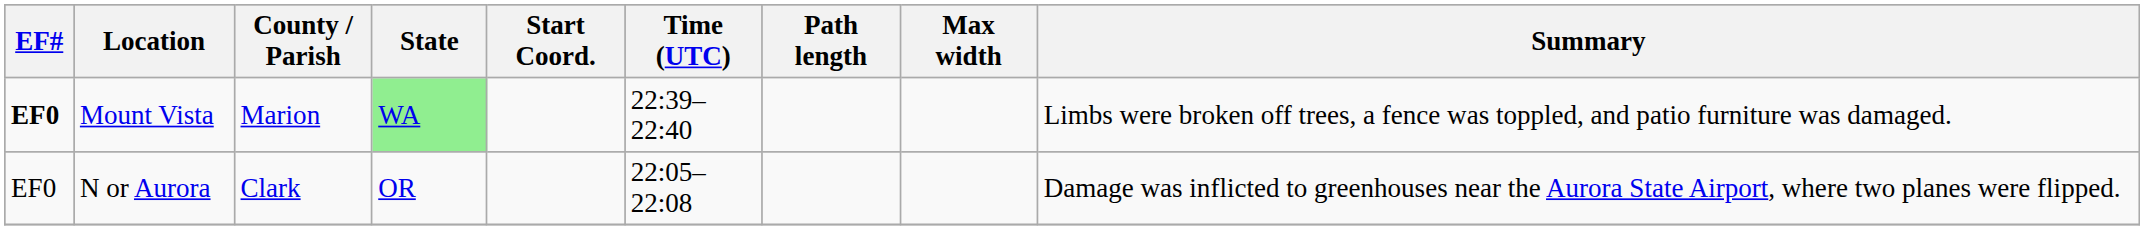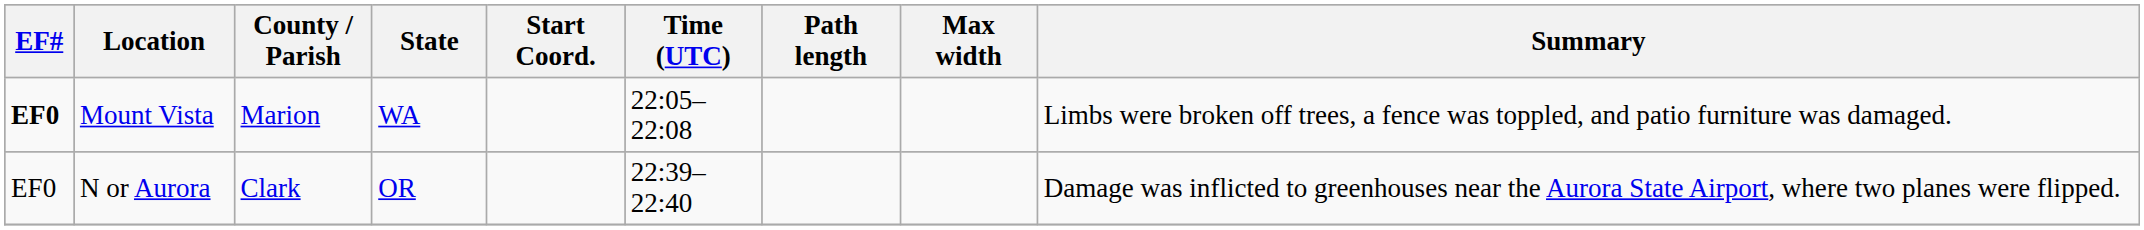(399, 114) lightgreen background -> (399, 114) no background
(668, 114) 22:39–22:40 -> (668, 114) 22:05–22:08
(668, 187) 22:05–22:08 -> (668, 187) 22:39–22:40
